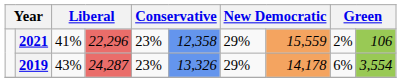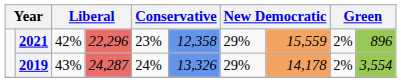(68, 41) 41% -> (68, 41) 42%
(381, 41) 106 -> (381, 41) 896
(149, 65) 23% -> (149, 65) 24%
(343, 65) 6% -> (343, 65) 2%
